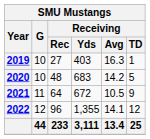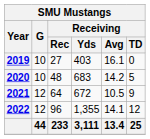(114, 61) 16.3 -> (114, 61) 16.1
(132, 61) 1 -> (132, 61) 0
(39, 93) 11 -> (40, 93) 12
